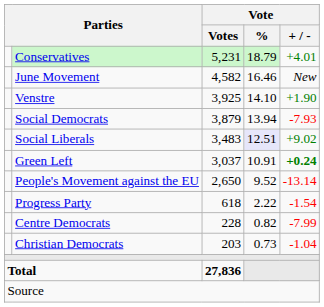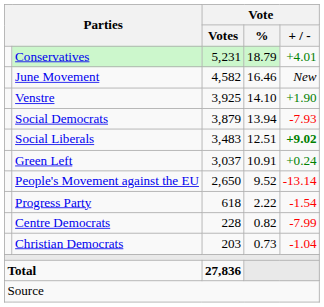(262, 139) lavender background -> (262, 139) no background
(301, 139) normal -> (301, 139) bold
(301, 160) bold -> (301, 160) normal
